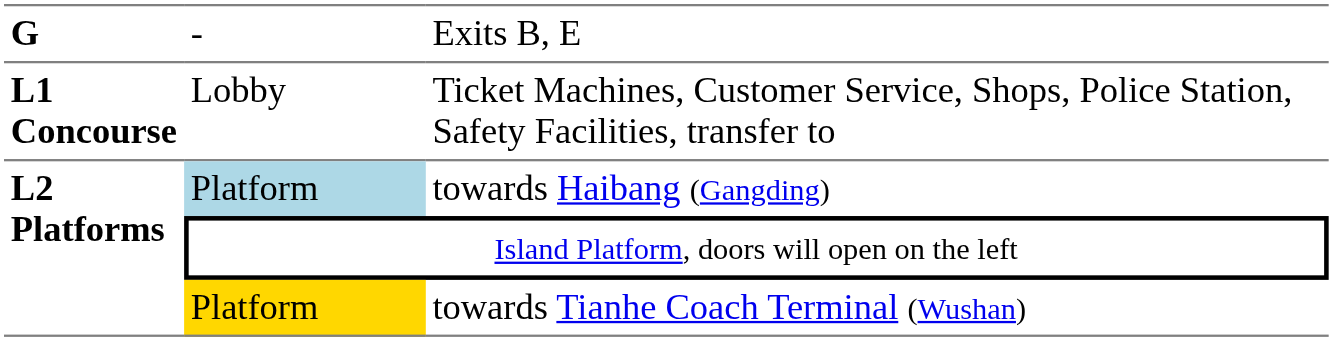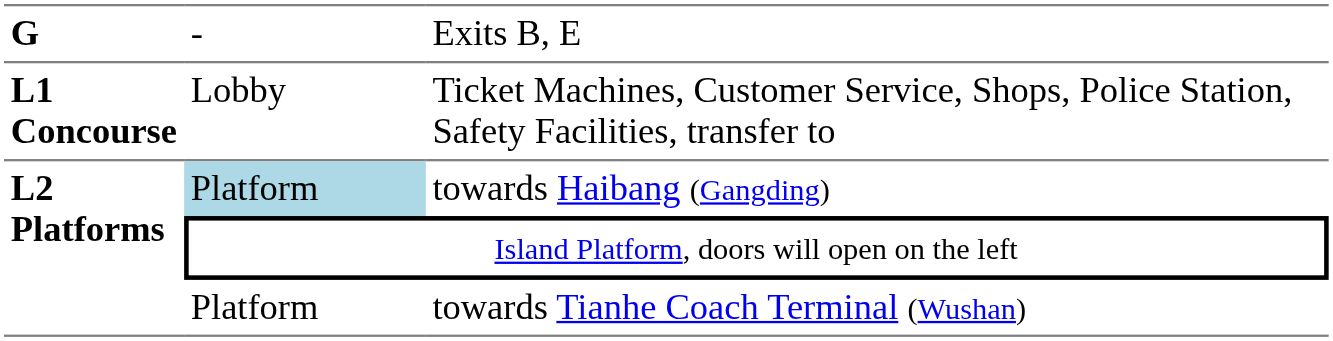(255, 306) gold background -> (255, 306) no background
